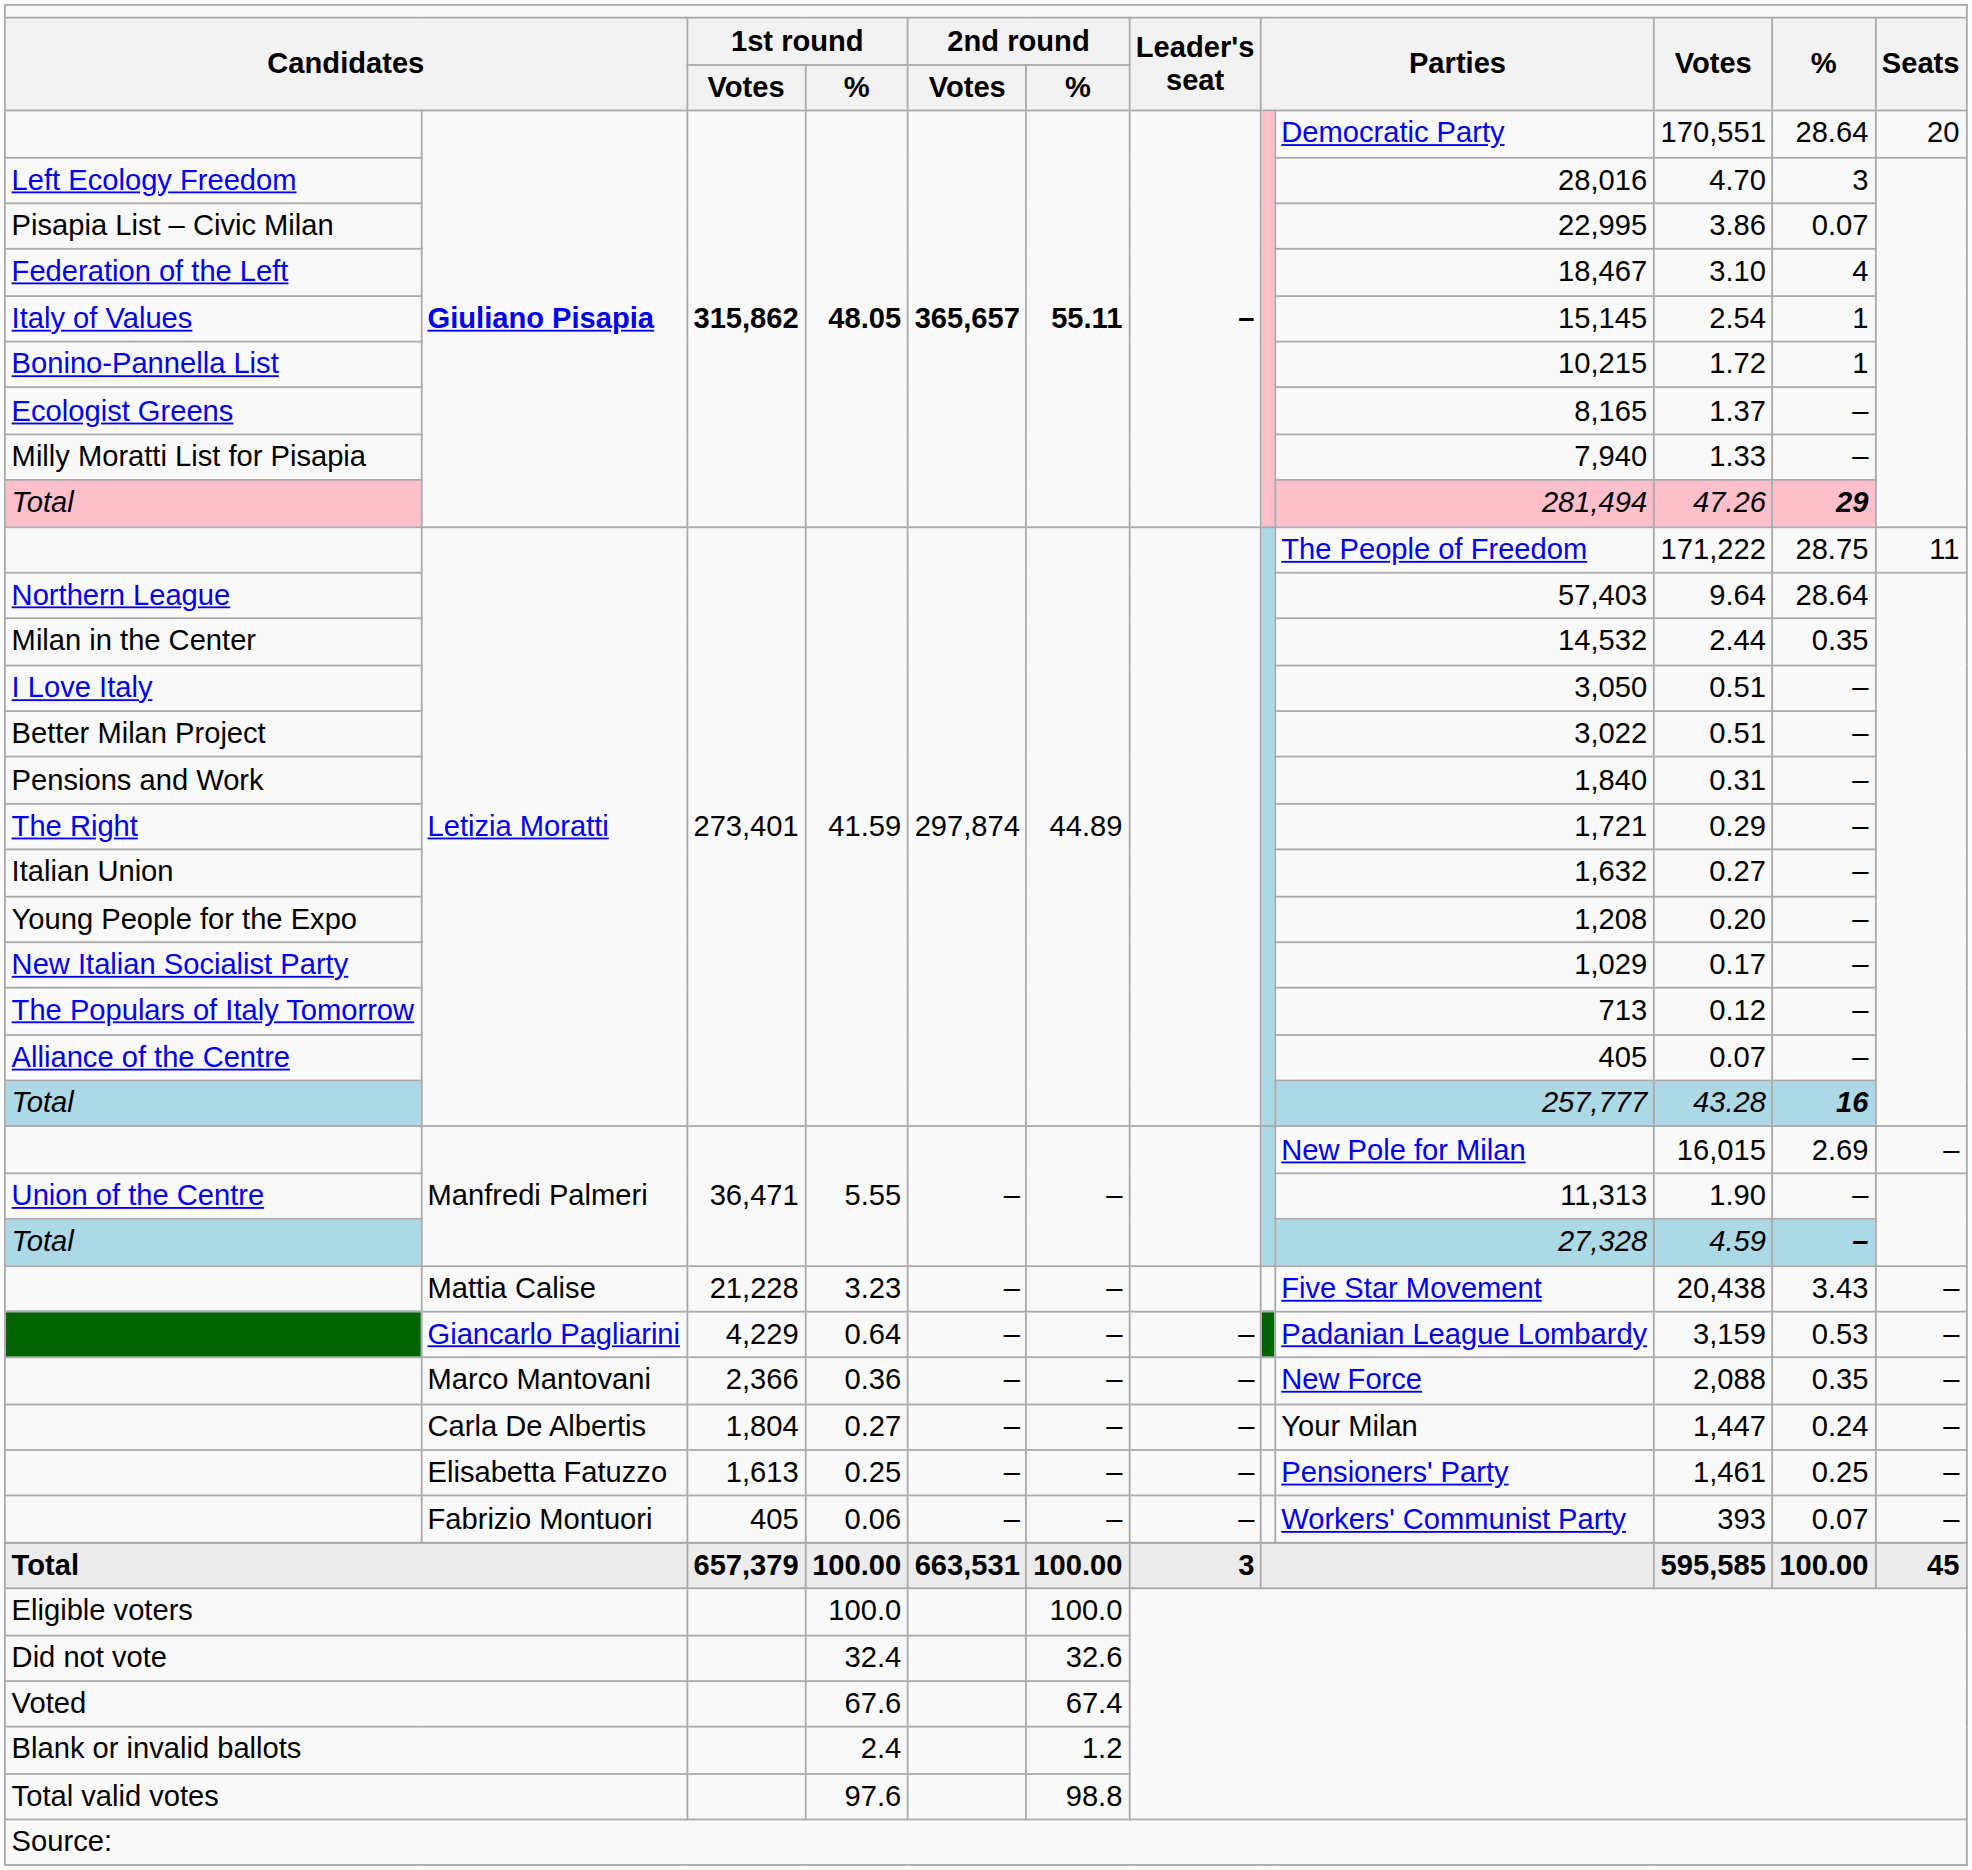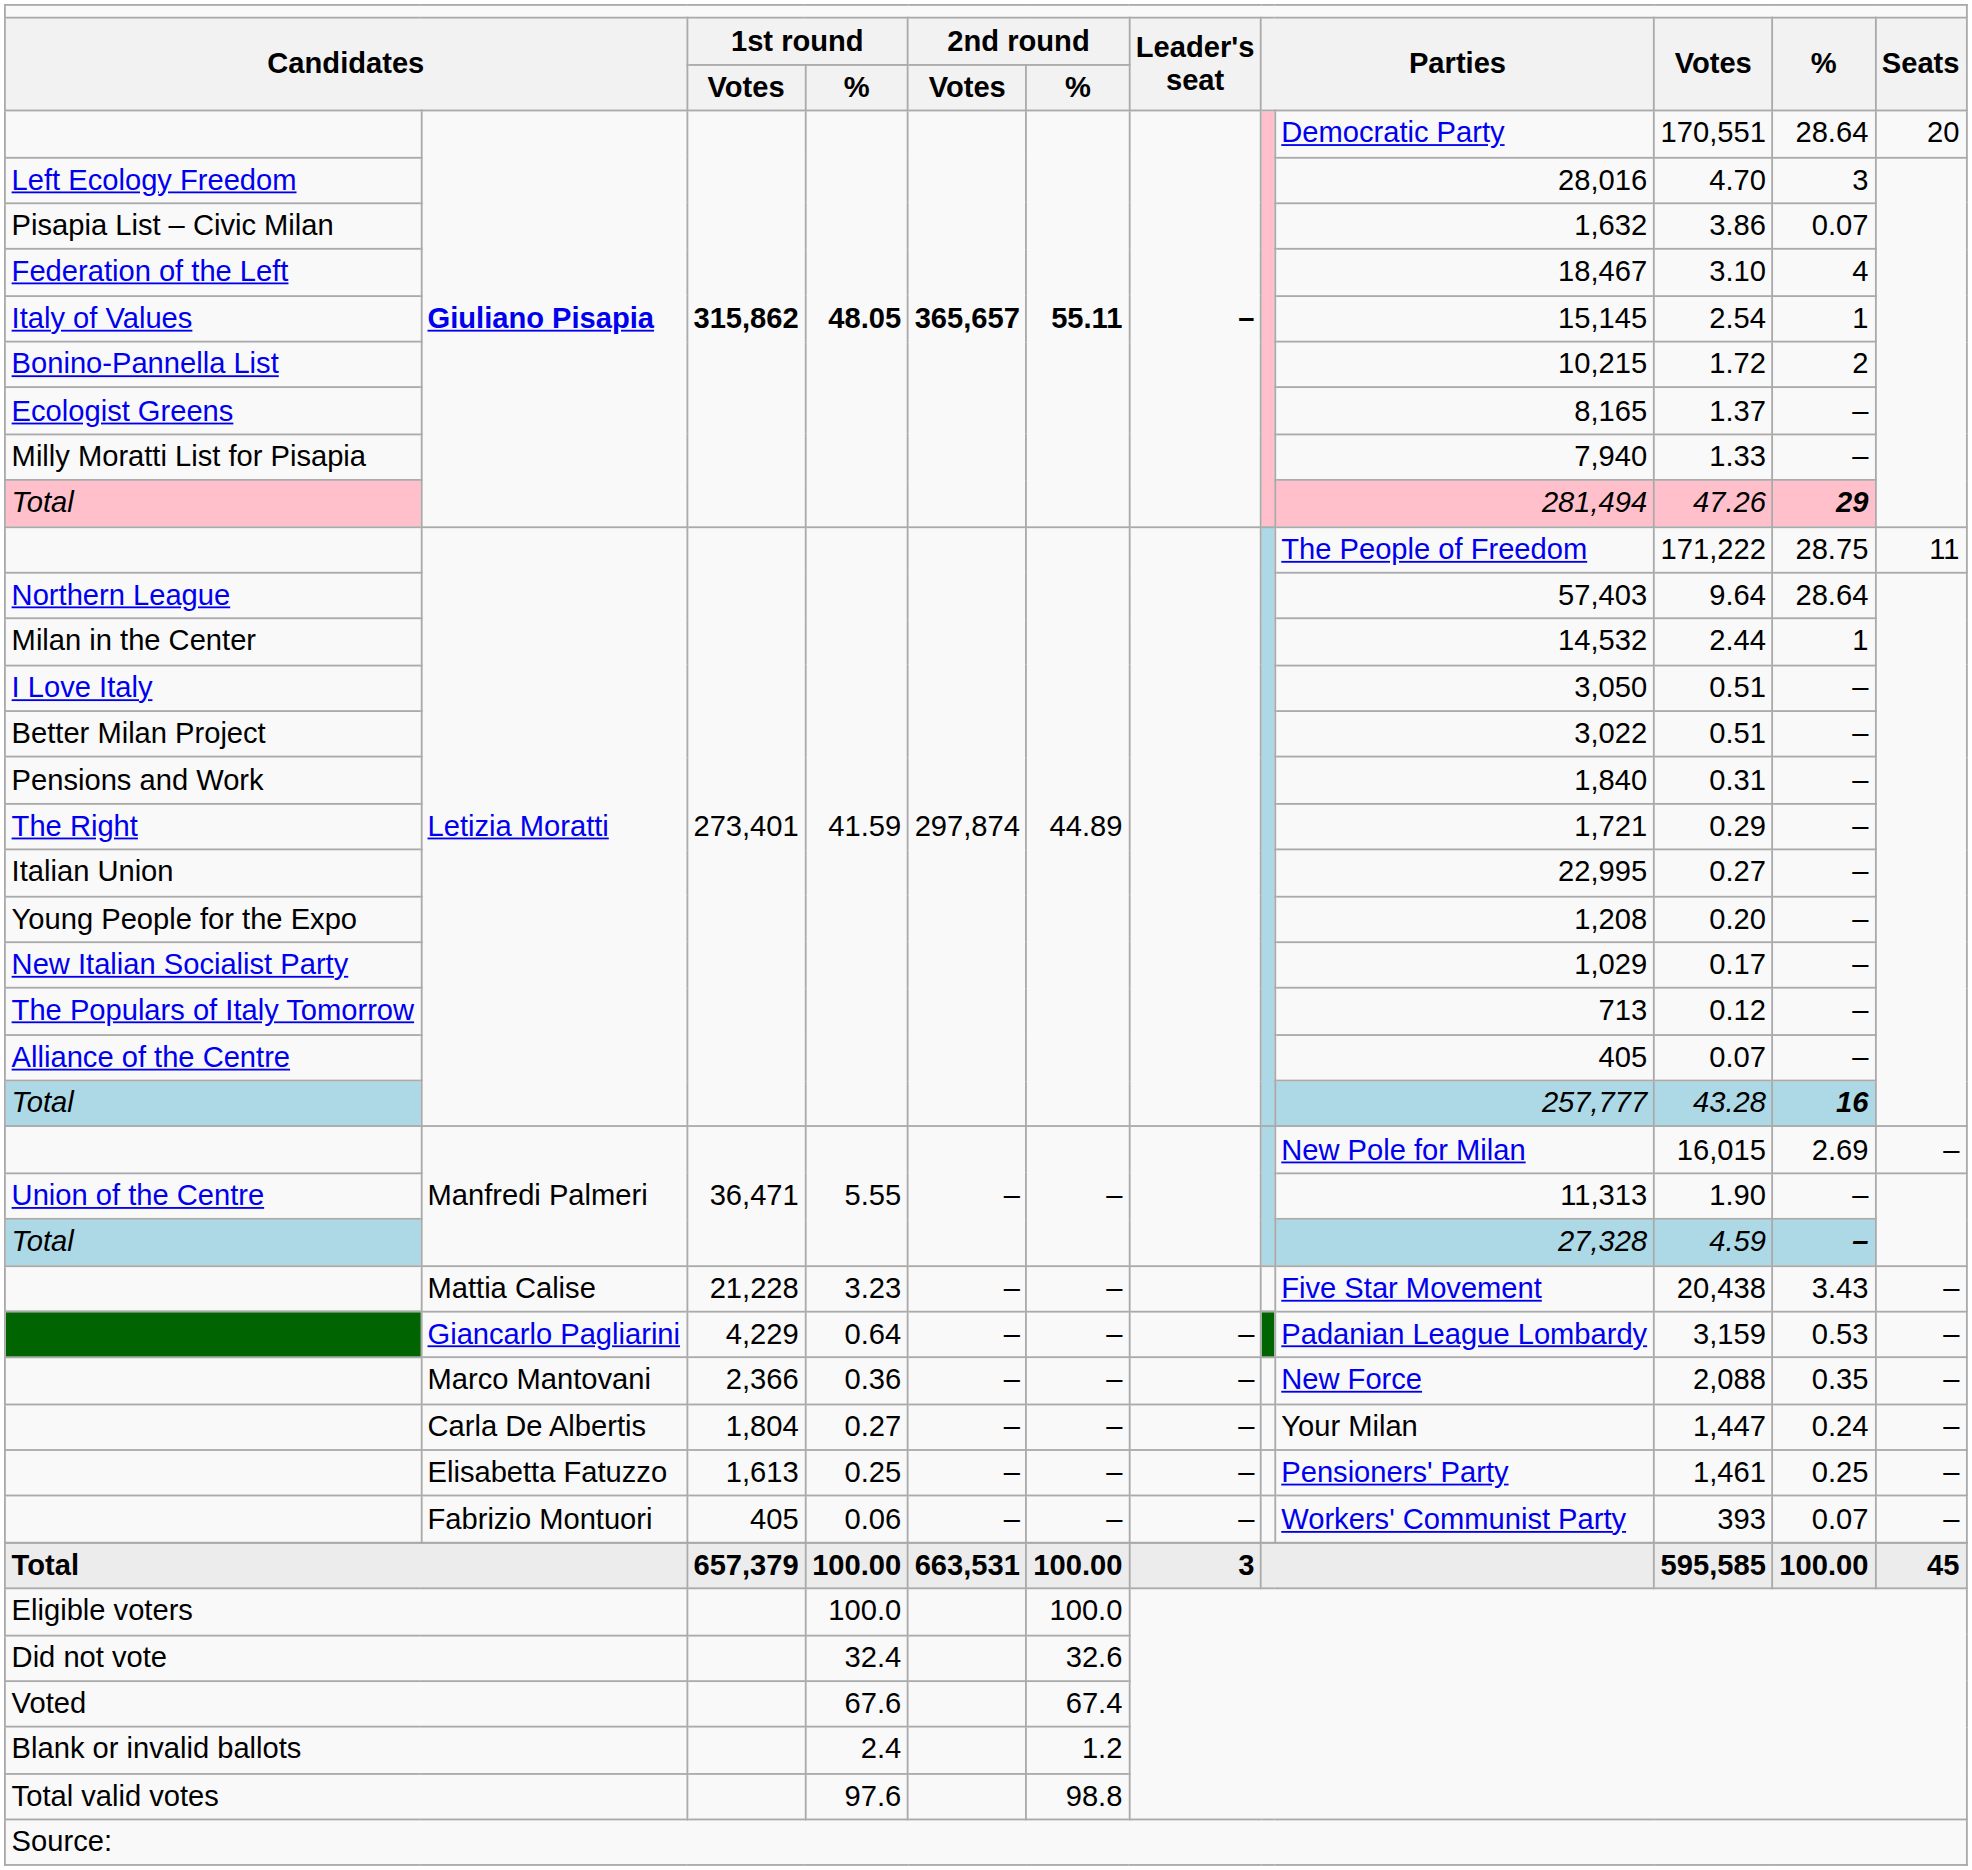(1603, 225) 22,995 -> (1611, 225) 1,632
(1860, 364) 1 -> (1860, 364) 2
(1840, 641) 0.35 -> (1860, 641) 1
(1611, 872) 1,632 -> (1603, 872) 22,995
